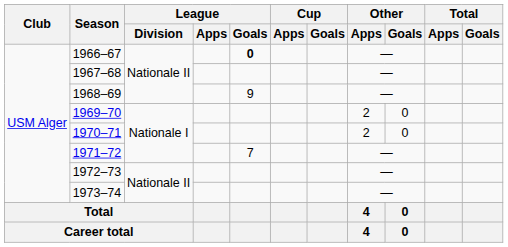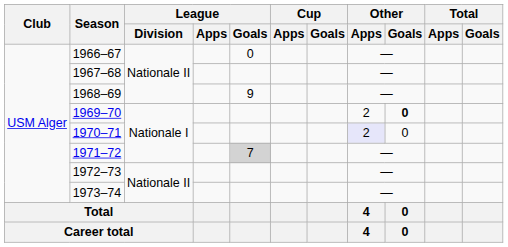(250, 53) bold -> (250, 53) normal
(405, 113) normal -> (405, 113) bold
(366, 133) no background -> (366, 133) lavender background
(250, 152) no background -> (250, 152) lightgrey background
